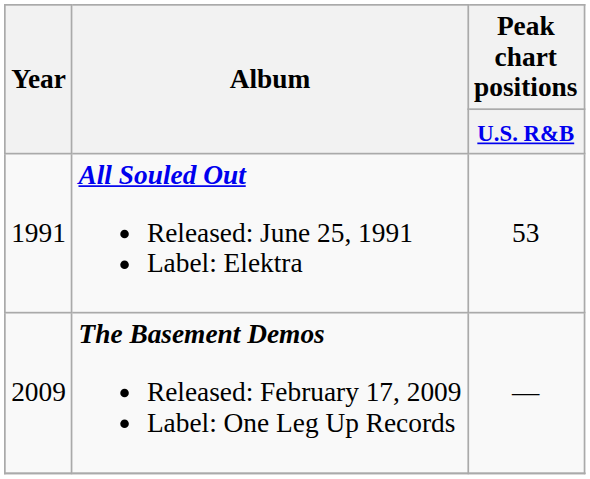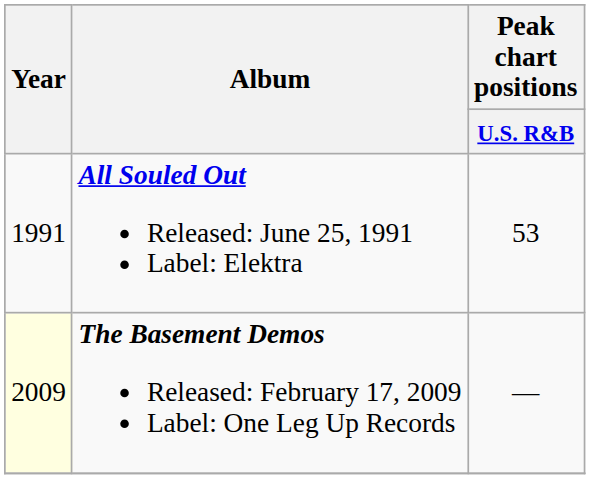(39, 392) no background -> (39, 392) lightyellow background
